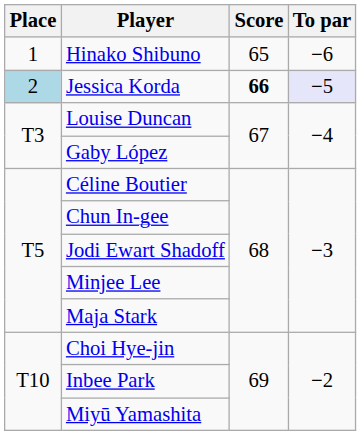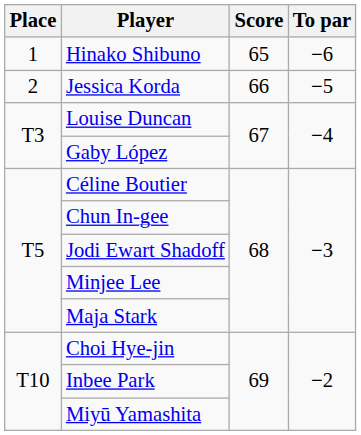(33, 86) lightblue background -> (33, 86) no background
(259, 86) bold -> (259, 86) normal
(322, 86) lavender background -> (322, 86) no background
